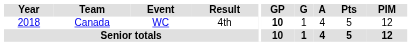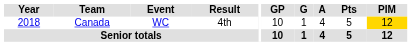(278, 23) bold -> (278, 23) normal
(387, 23) no background -> (387, 23) gold background
